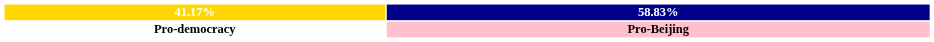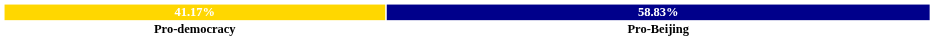(658, 29) pink background -> (658, 29) no background
